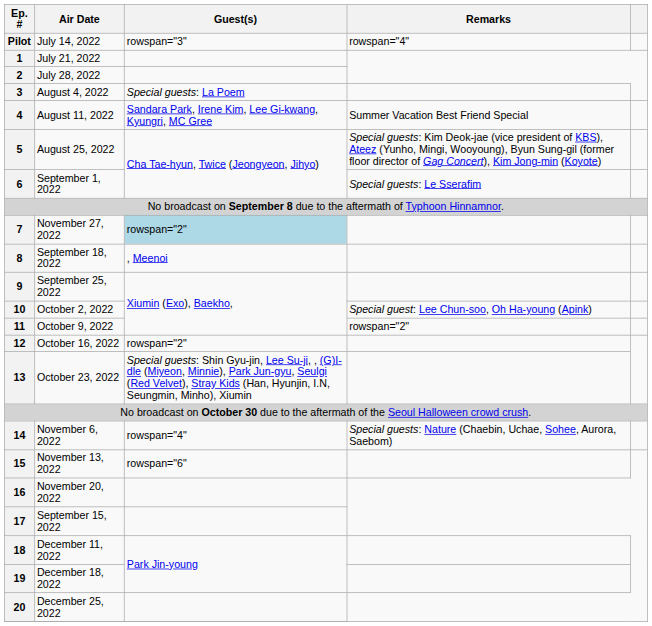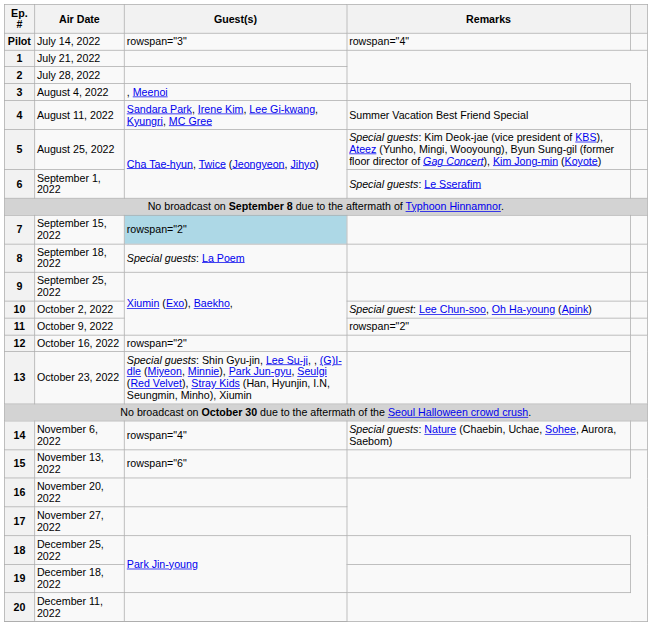(186, 92) Special guests: La Poem -> (147, 92) , Meenoi
(70, 230) November 27, 2022 -> (72, 230) September 15, 2022
(147, 258) , Meenoi -> (186, 258) Special guests: La Poem
(72, 522) September 15, 2022 -> (70, 522) November 27, 2022
(70, 550) December 11, 2022 -> (70, 550) December 25, 2022
(70, 608) December 25, 2022 -> (70, 608) December 11, 2022
